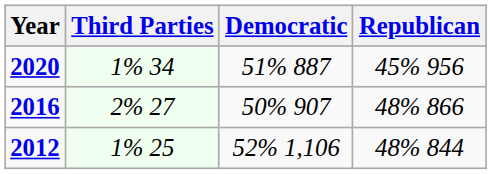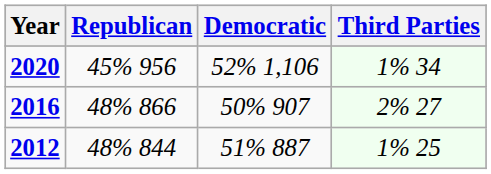columns swapped: (419, 25) <-> (142, 25)
(286, 66) 51% 887 -> (265, 66) 52% 1,106
(286, 148) 52% 1,106 -> (265, 148) 51% 887
